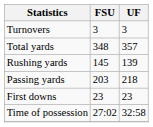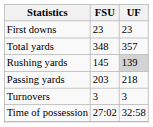rows swapped: (32, 96) <-> (28, 29)
(130, 63) no background -> (130, 63) lightgrey background
